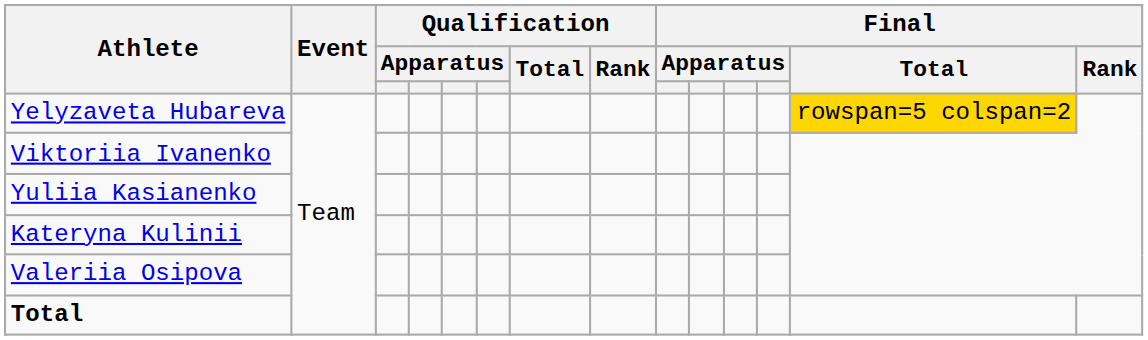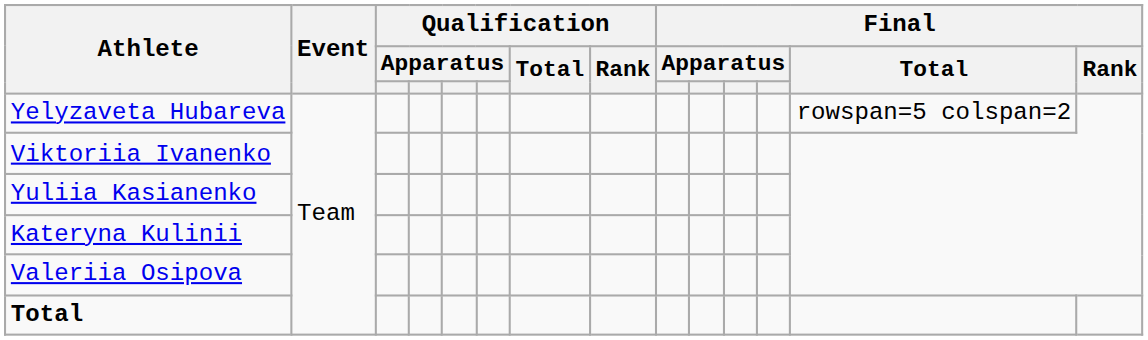(934, 113) gold background -> (934, 113) no background
